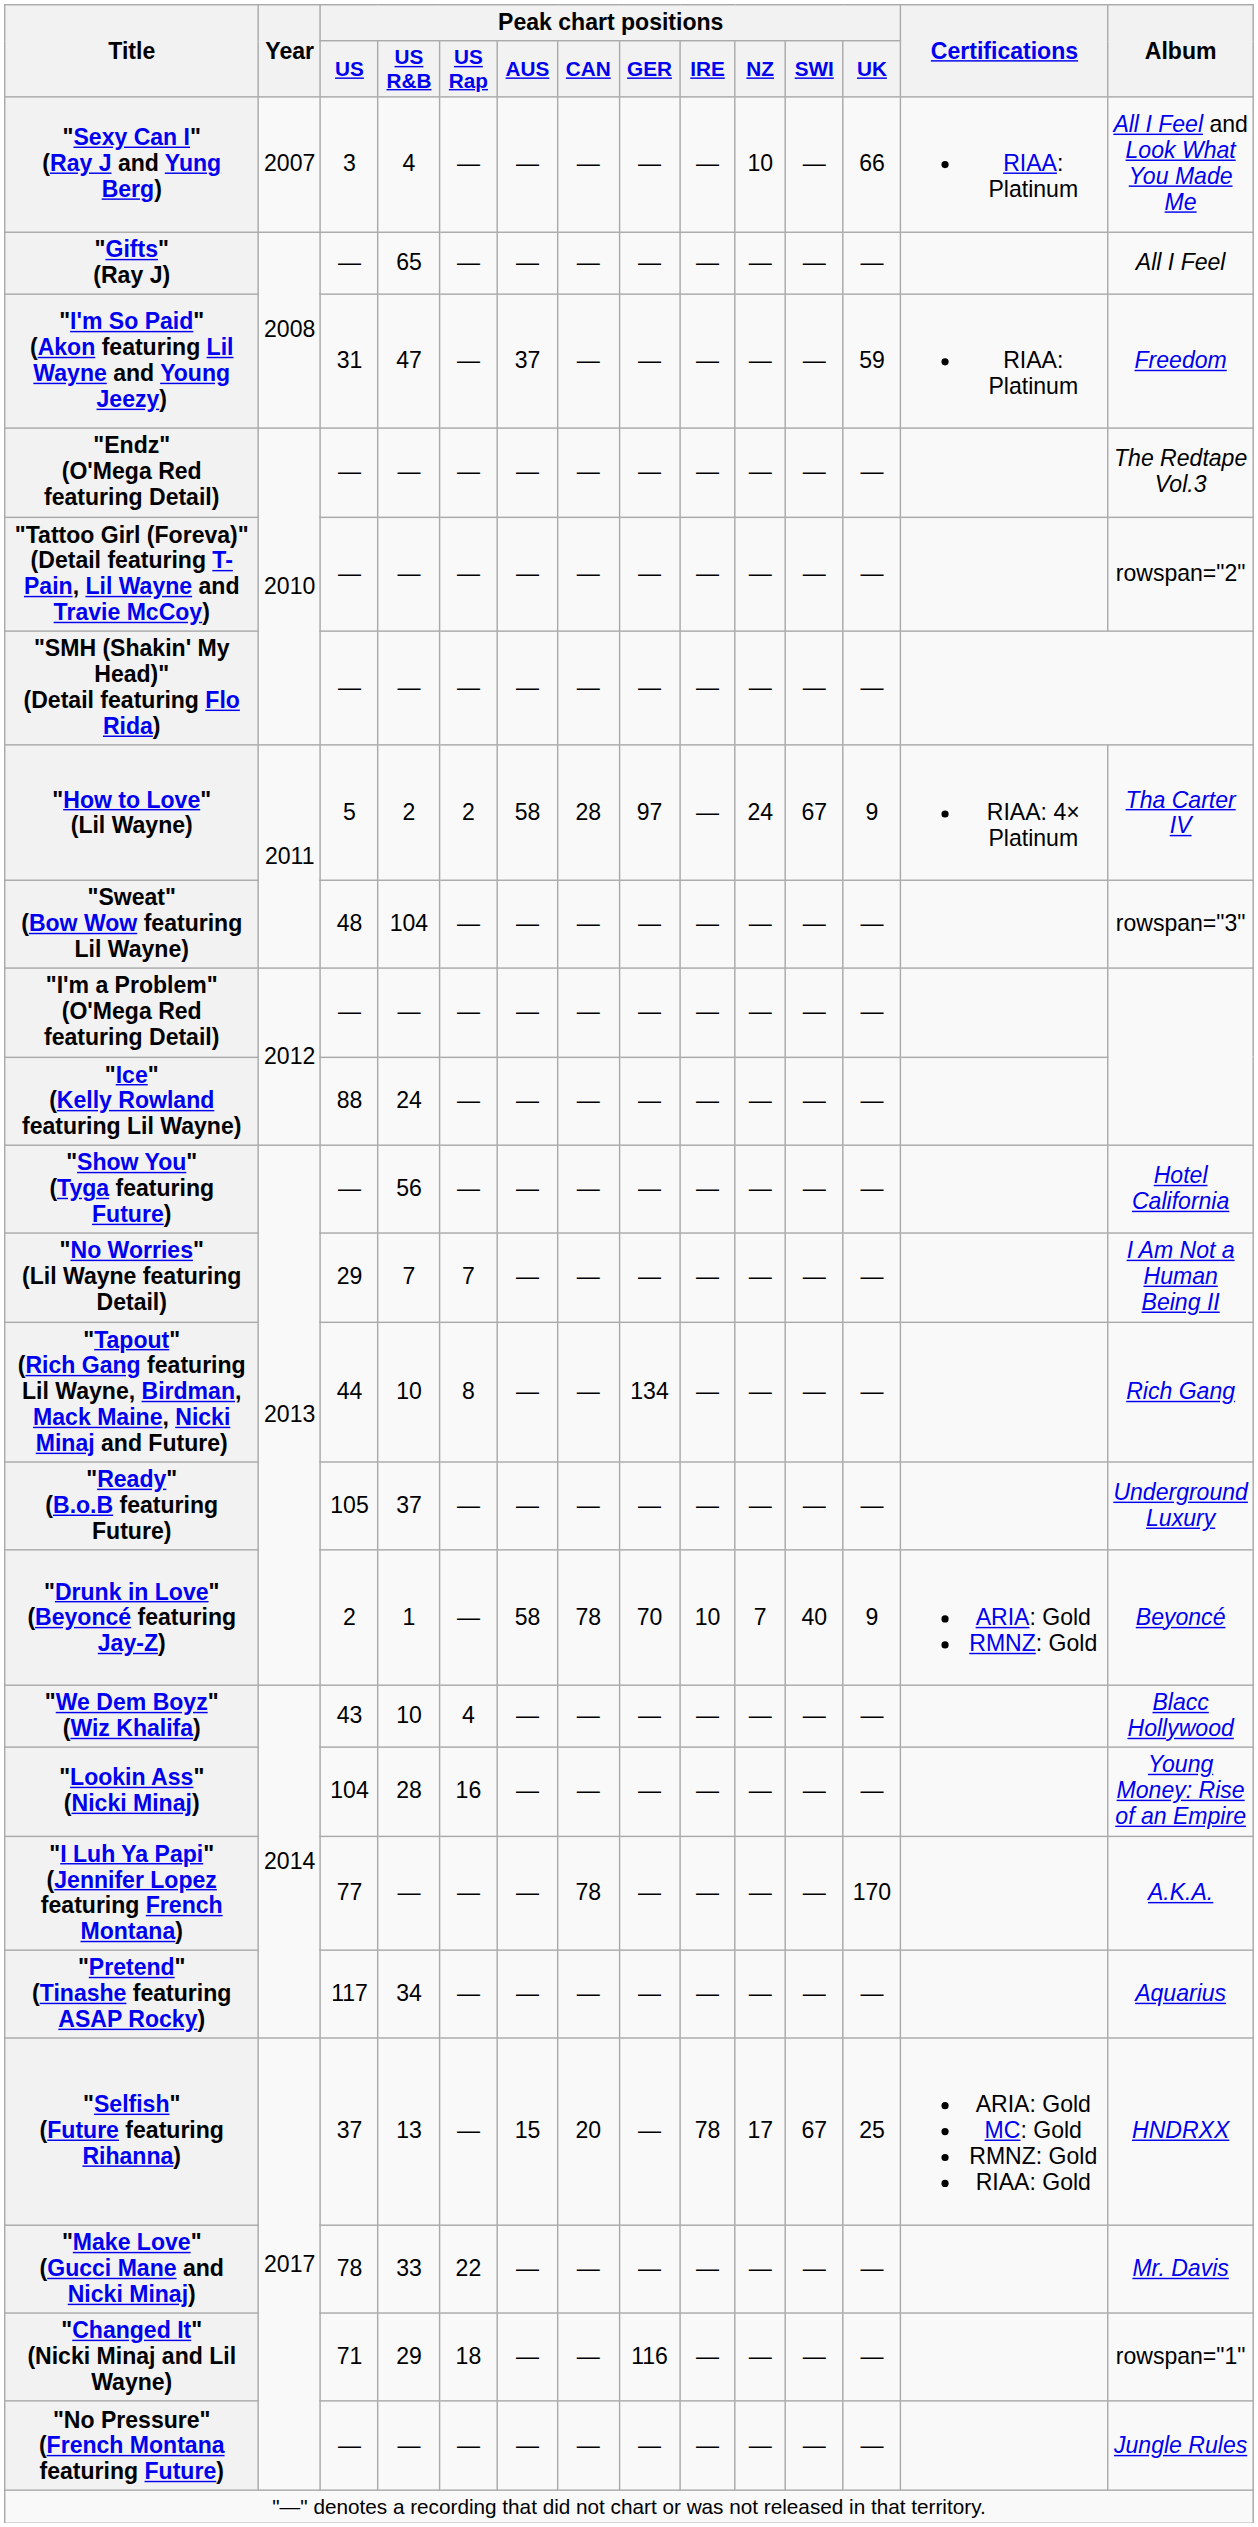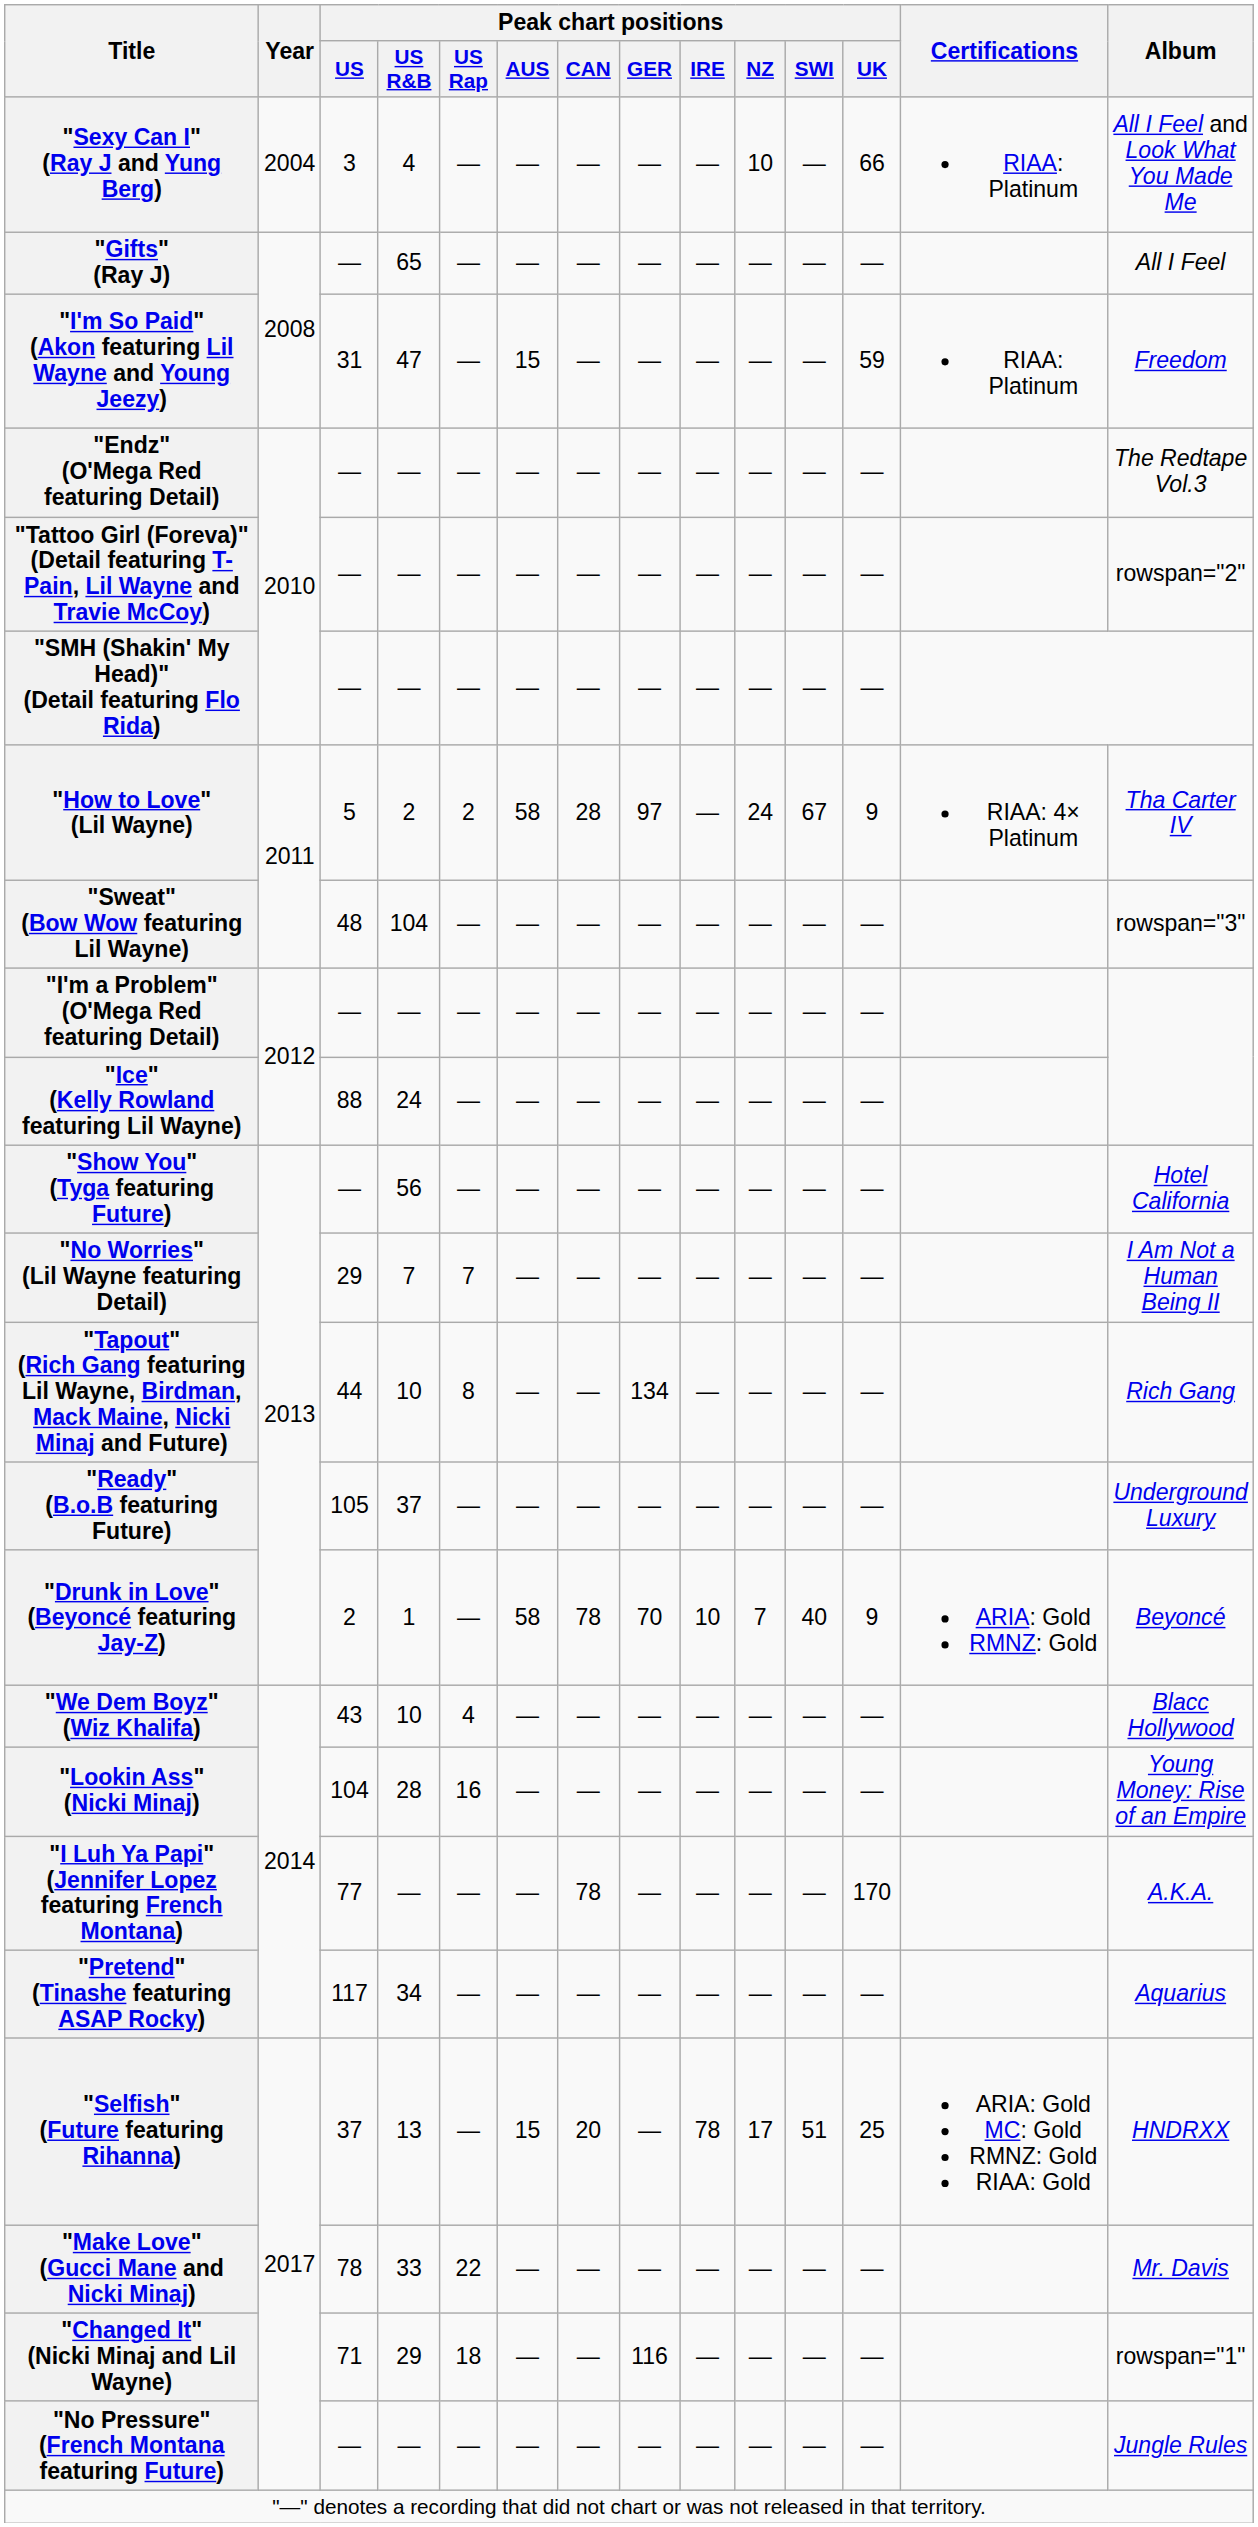(290, 164) 2007 -> (290, 164) 2004
(527, 360) 37 -> (527, 360) 15
(814, 2131) 67 -> (814, 2131) 51
